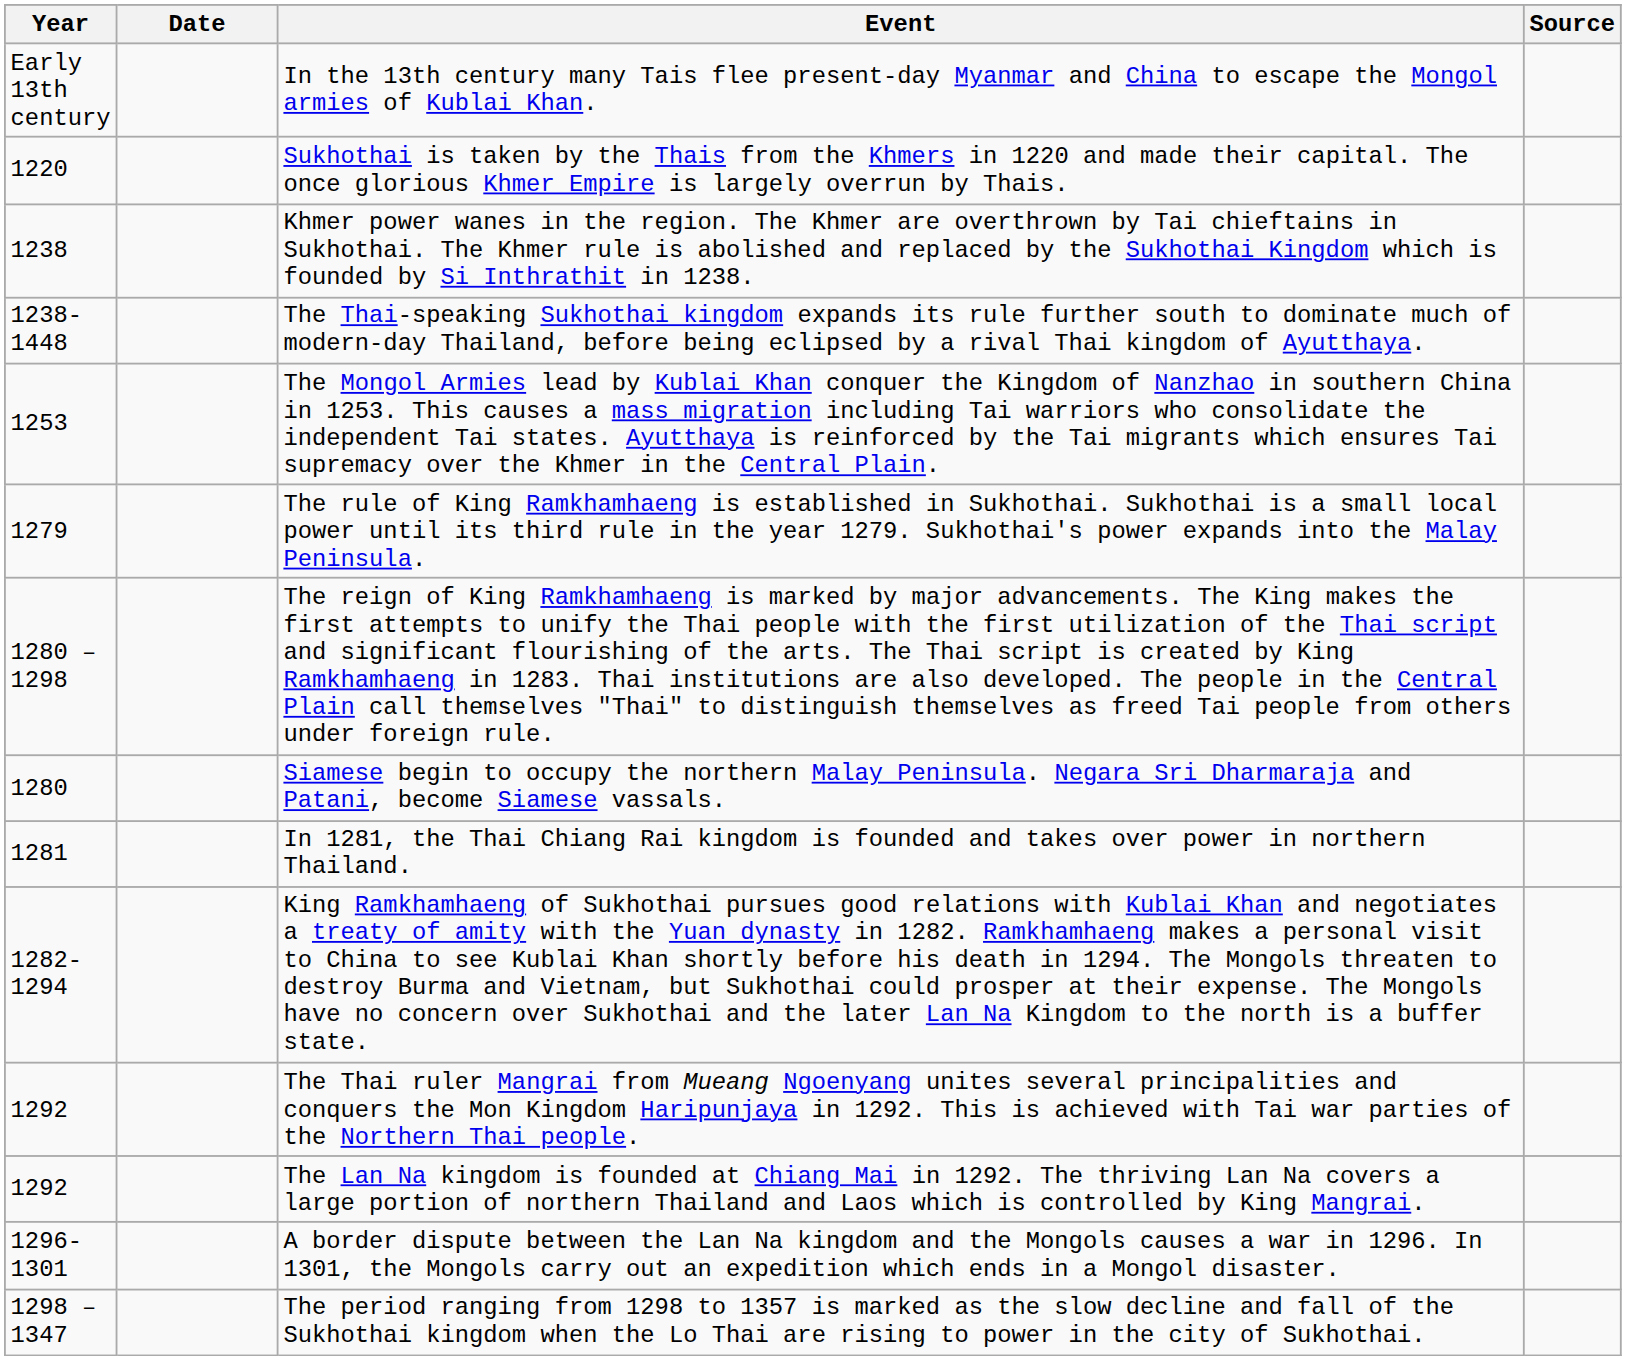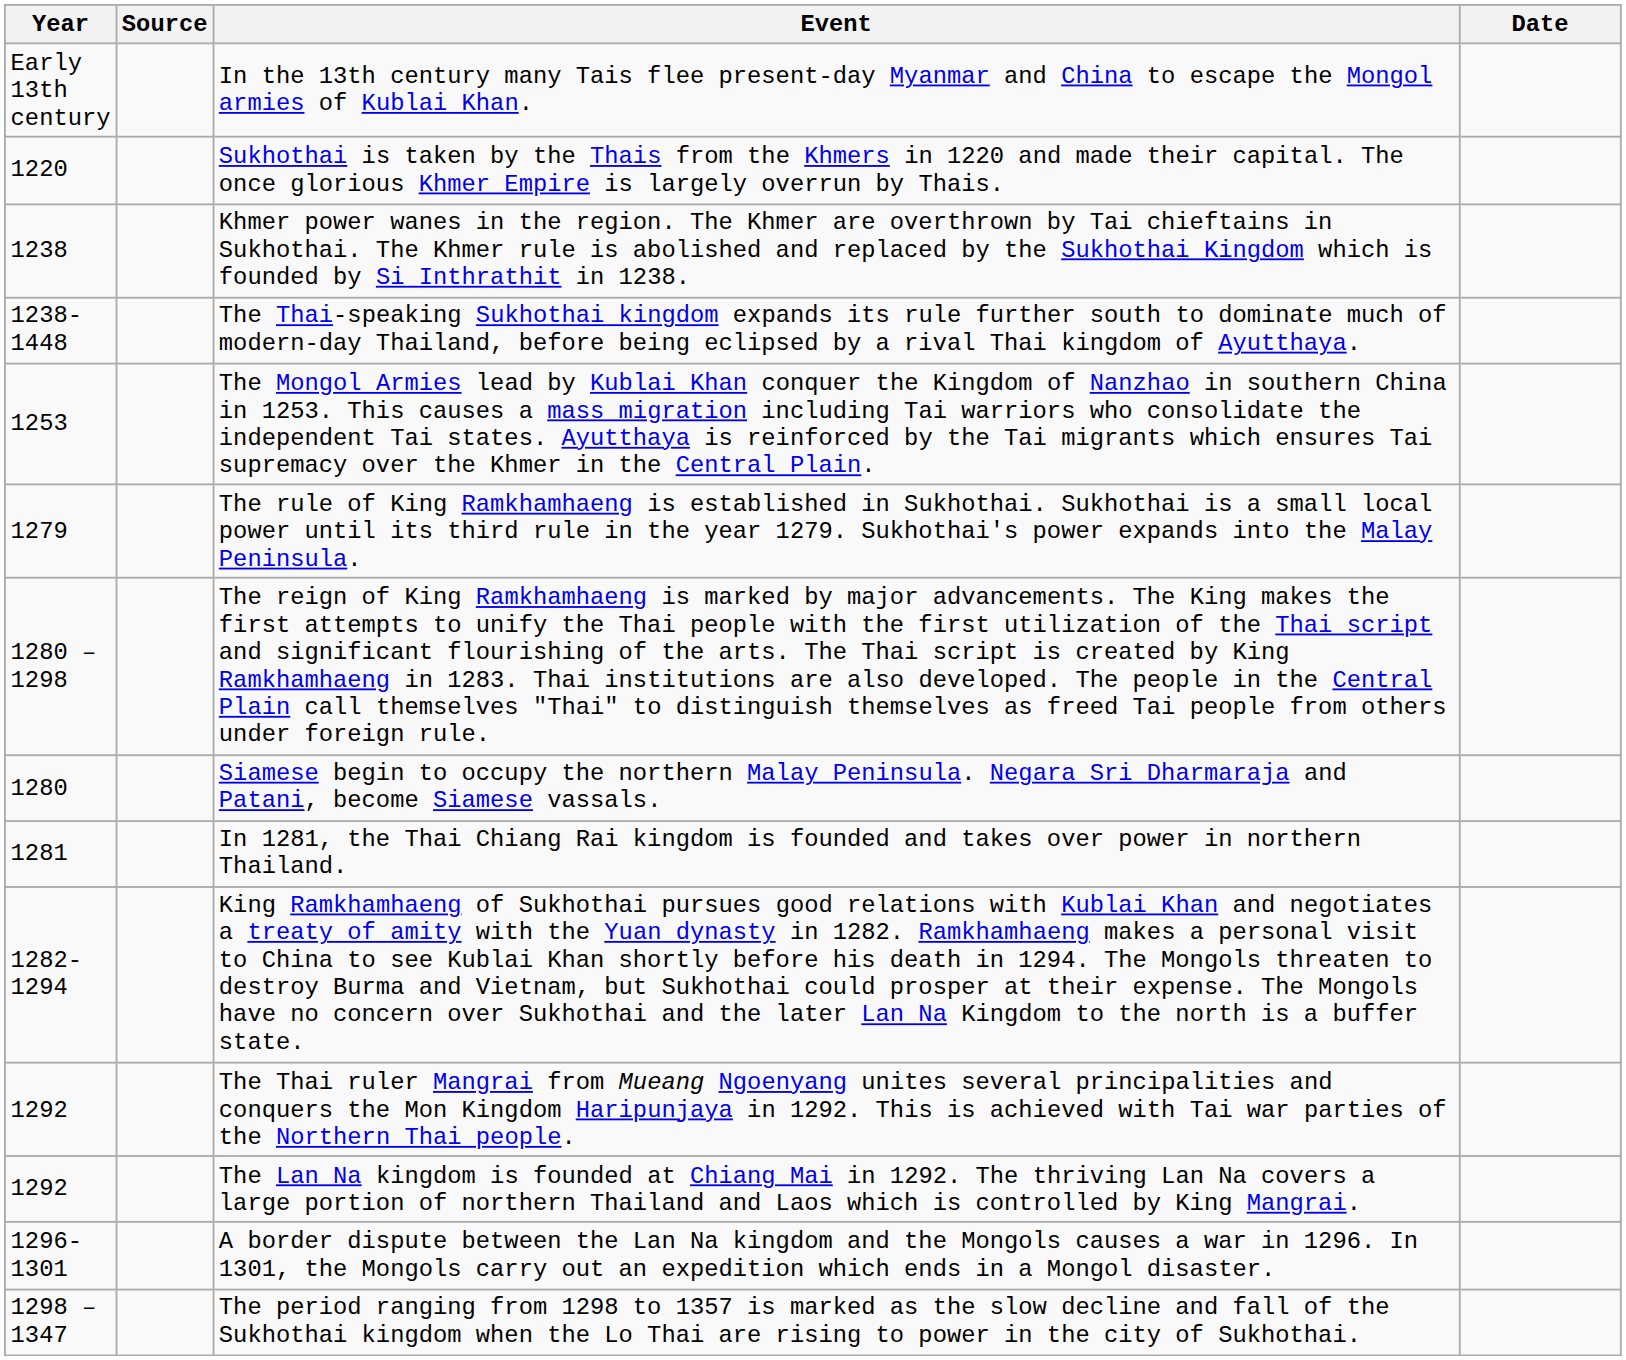columns swapped: (197, 24) <-> (1572, 24)
